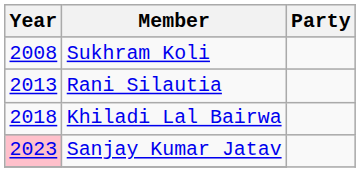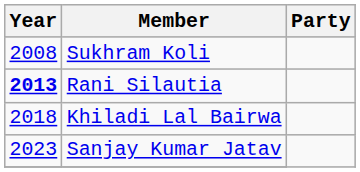(33, 86) normal -> (33, 86) bold
(33, 151) pink background -> (33, 151) no background
